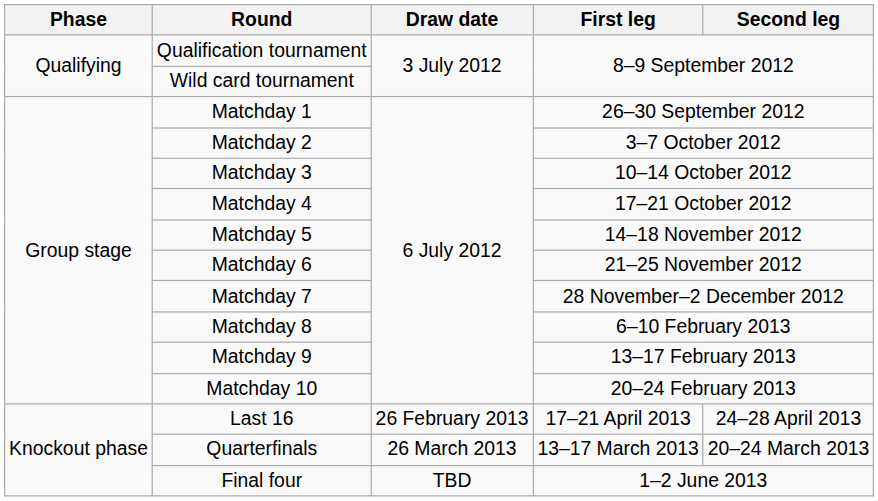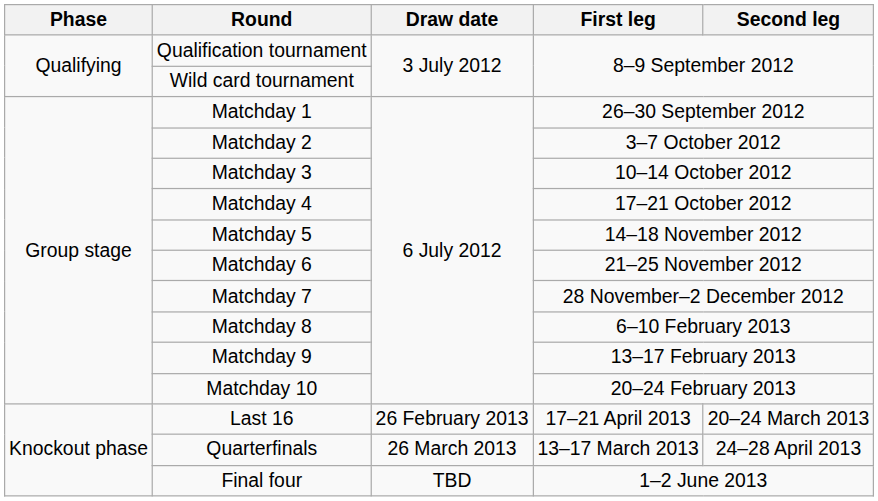(788, 419) 24–28 April 2013 -> (788, 419) 20–24 March 2013
(788, 449) 20–24 March 2013 -> (788, 449) 24–28 April 2013
